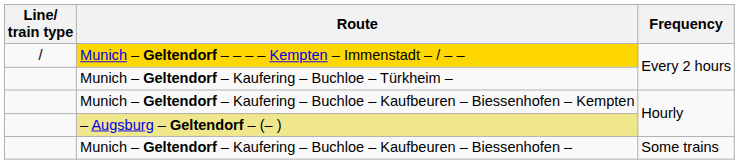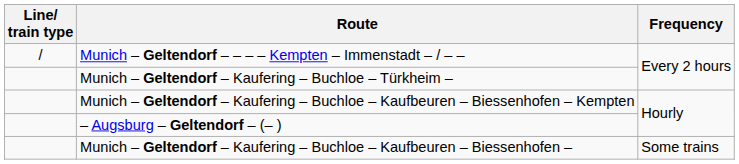(272, 55) gold background -> (272, 55) no background
(181, 124) khaki background -> (181, 124) no background
